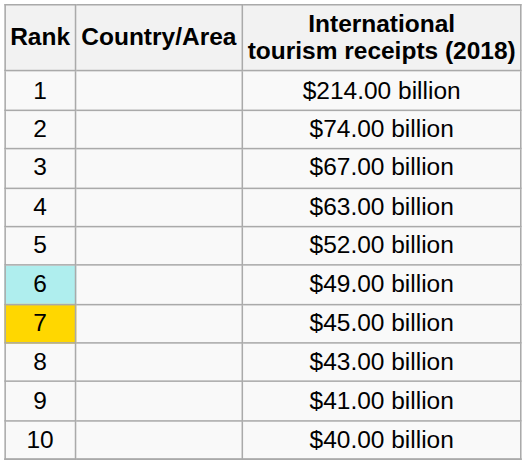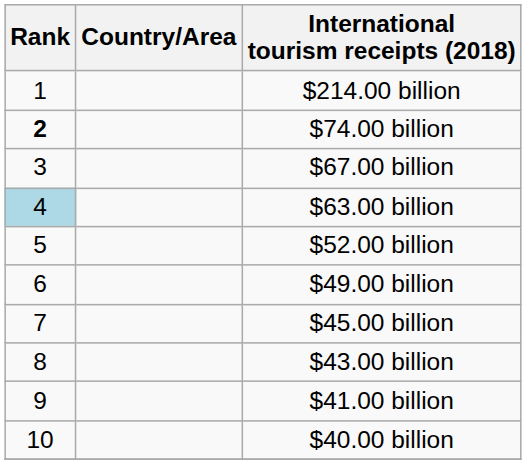(40, 129) normal -> (40, 129) bold
(40, 206) no background -> (40, 206) lightblue background
(40, 284) paleturquoise background -> (40, 284) no background
(40, 323) gold background -> (40, 323) no background
